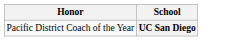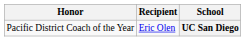+ column: (158, 12)
